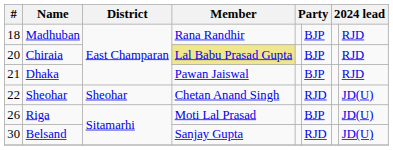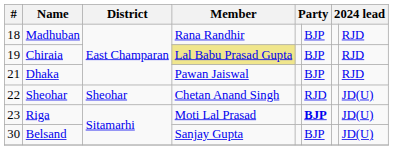(14, 54) 20 -> (14, 54) 19
(14, 114) 26 -> (14, 114) 23
(314, 114) normal -> (315, 114) bold
(315, 134) RJD -> (314, 134) BJP
